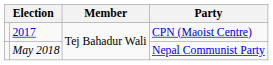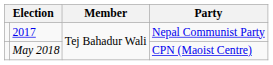(202, 32) CPN (Maoist Centre) -> (208, 32) Nepal Communist Party
(208, 50) Nepal Communist Party -> (202, 50) CPN (Maoist Centre)
